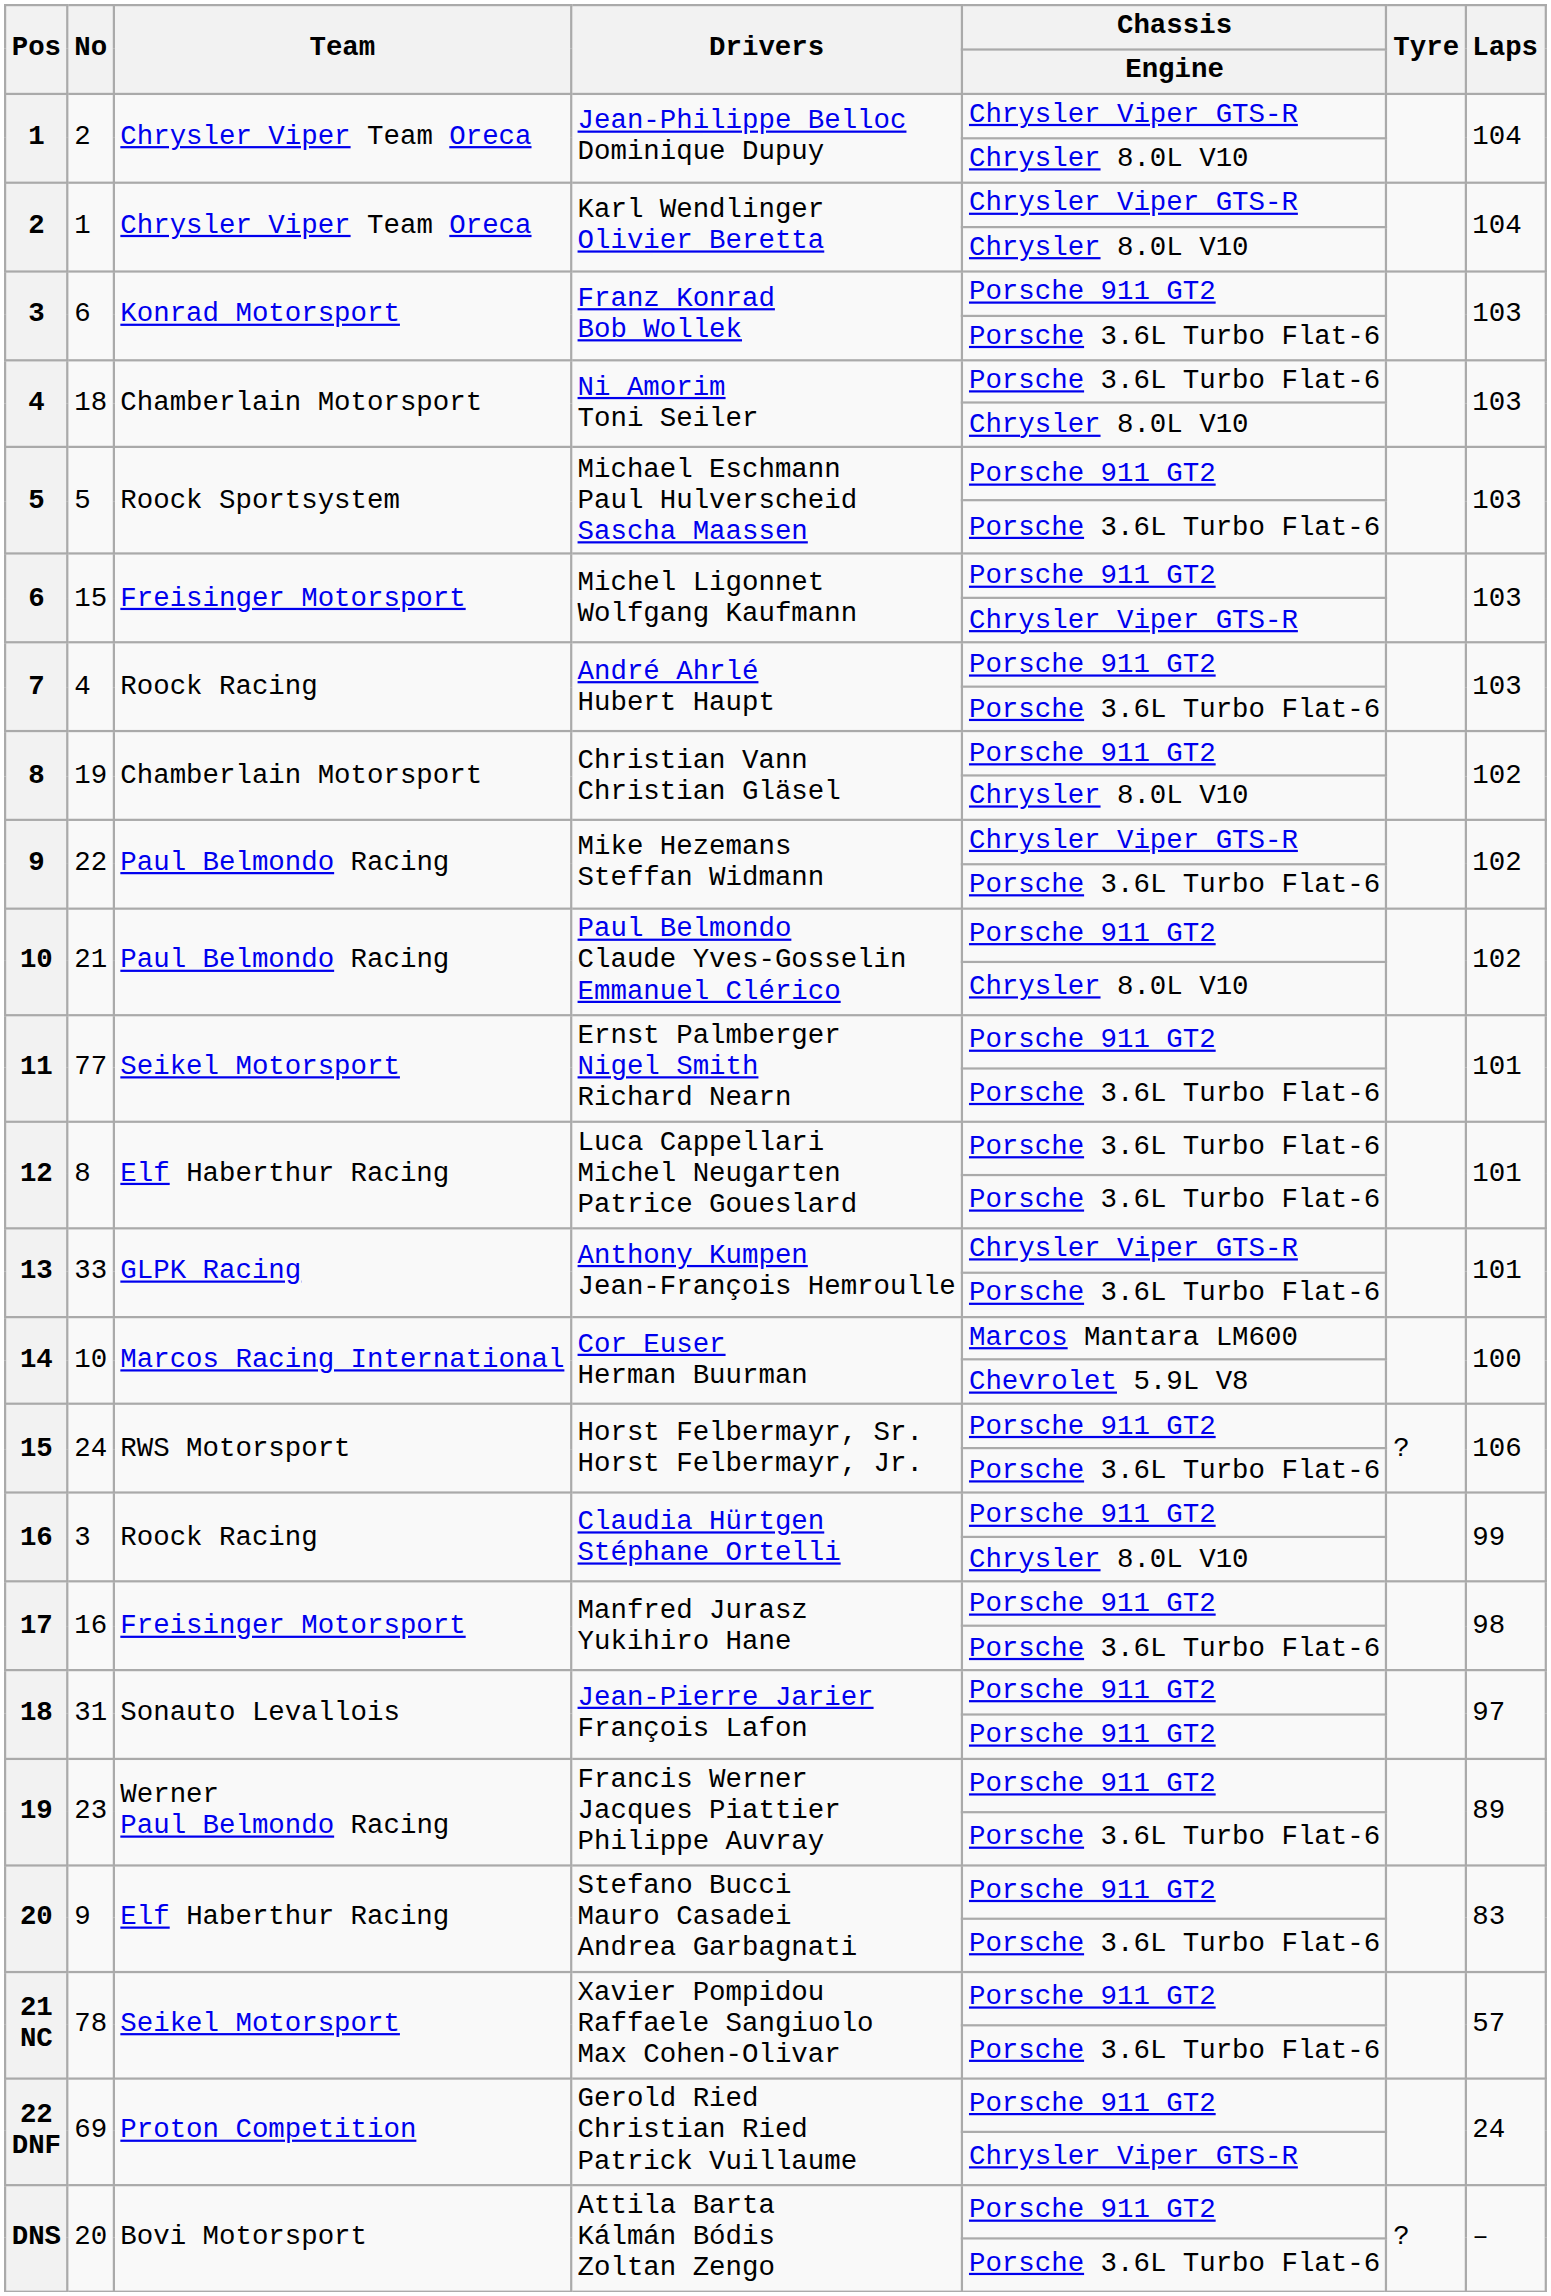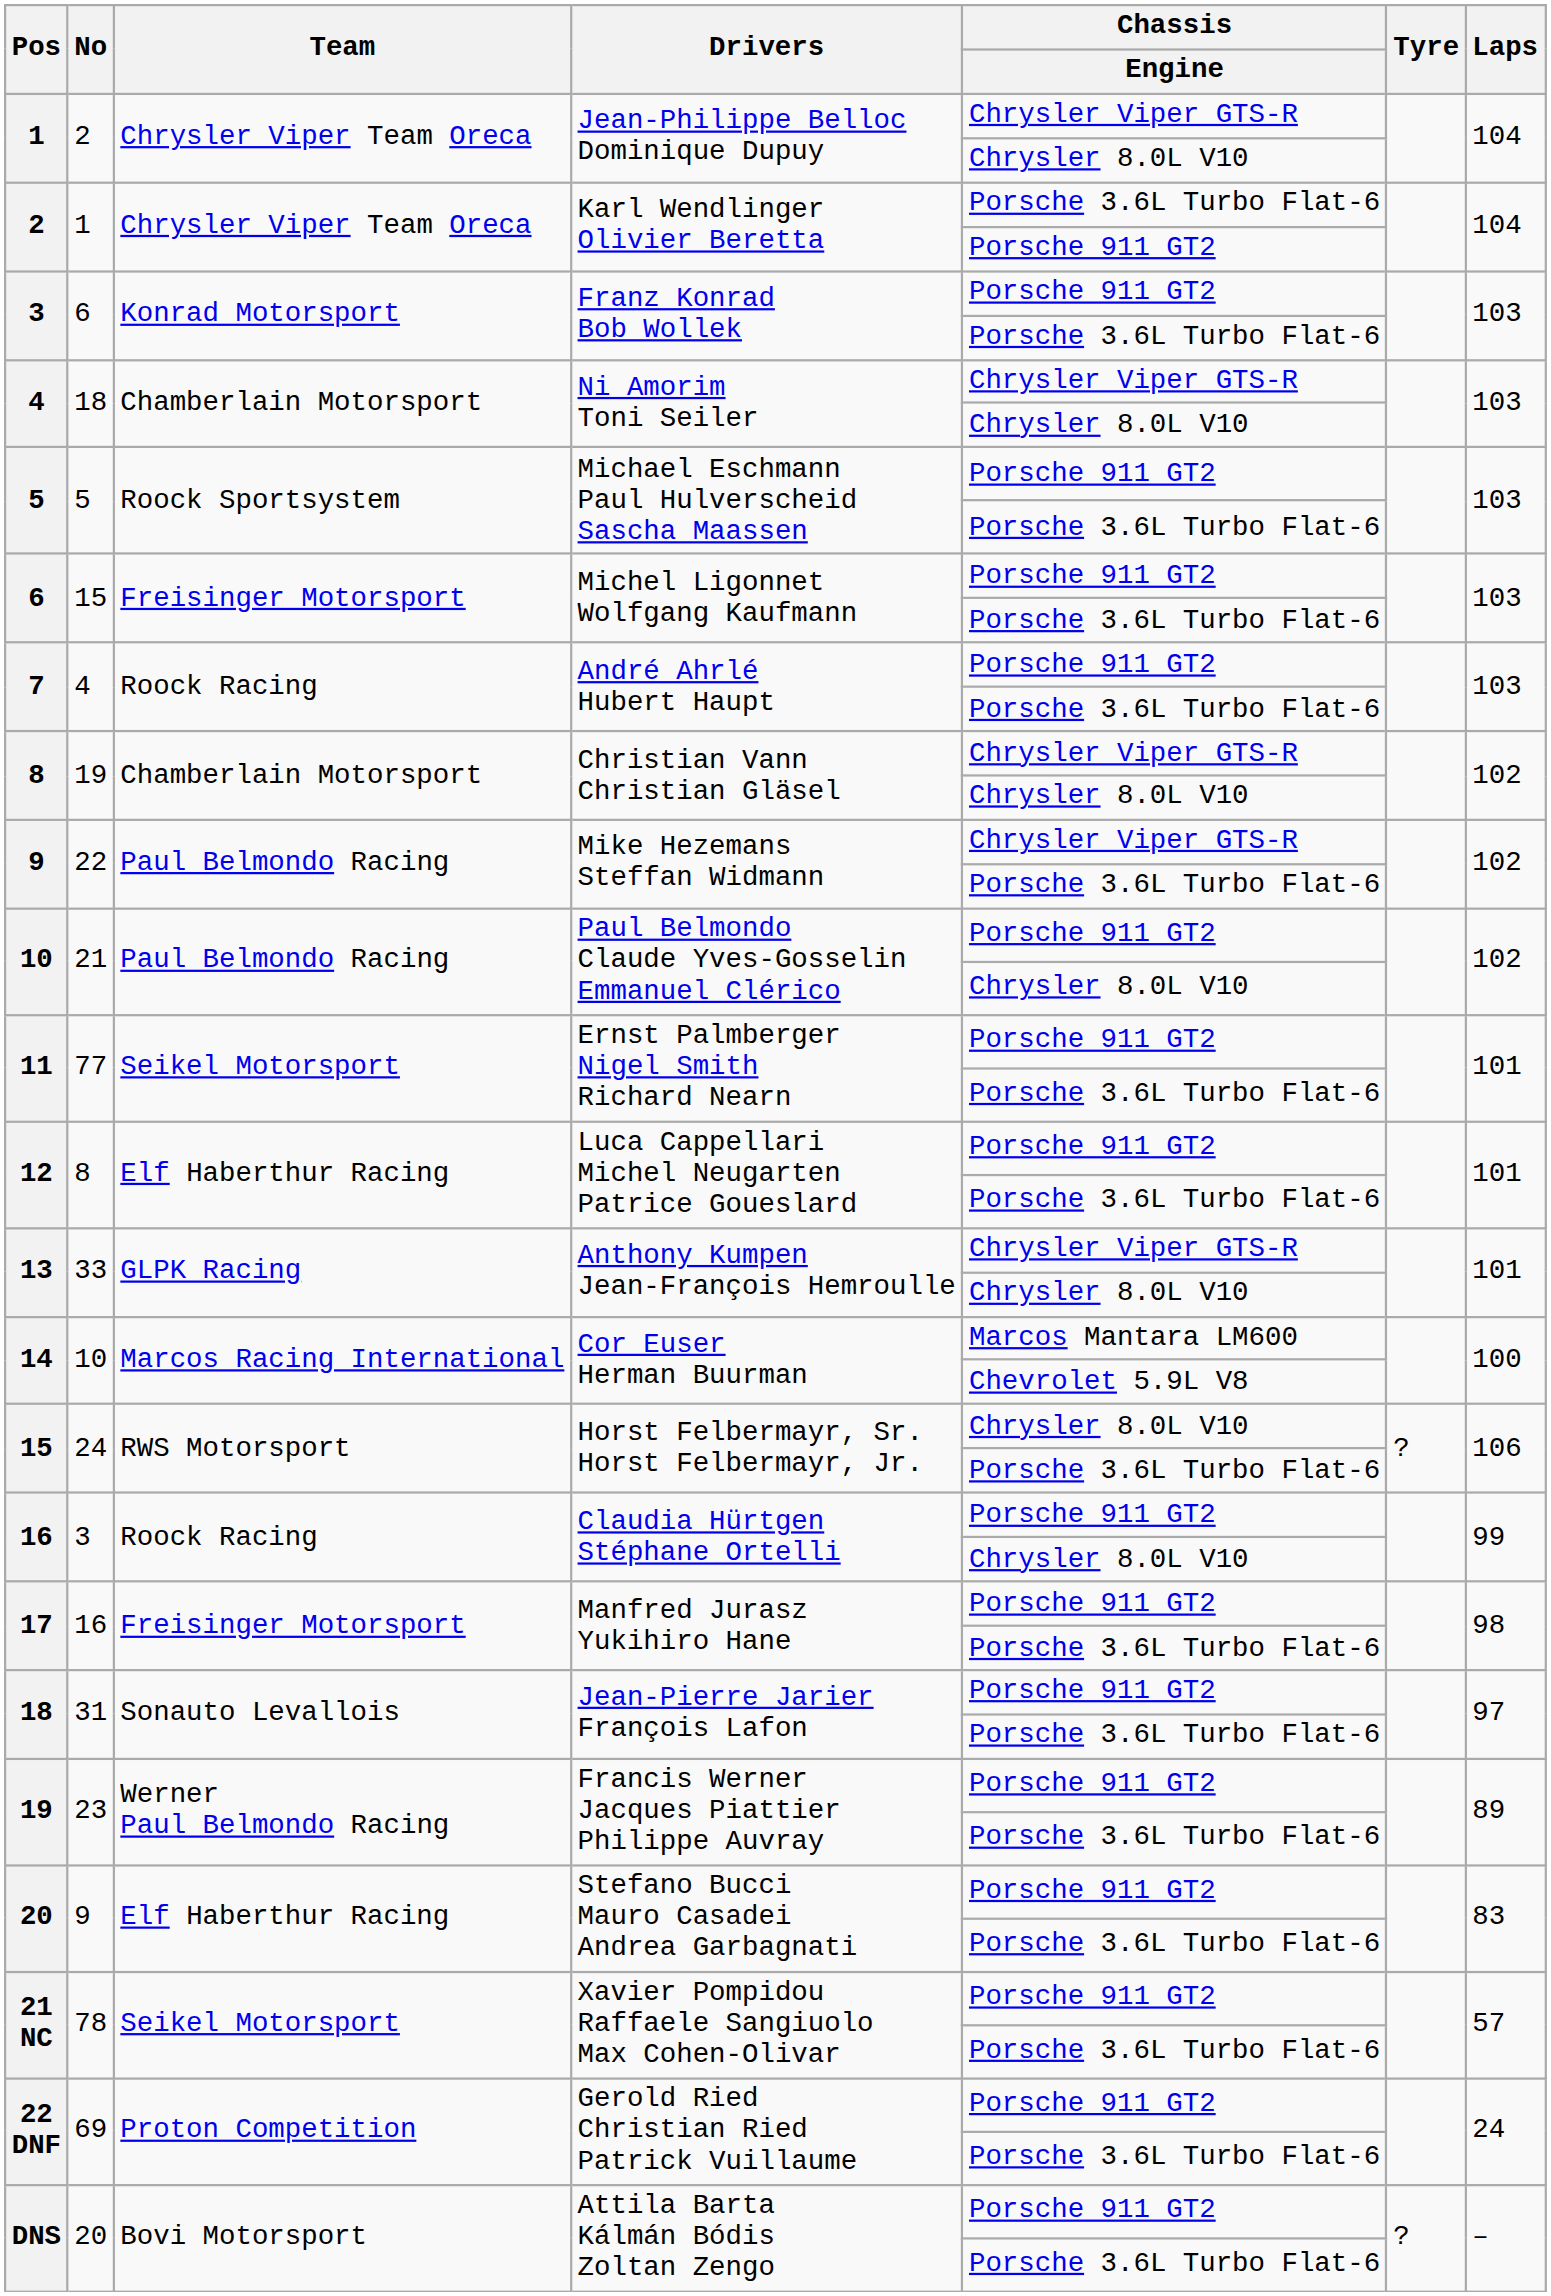(1133, 205) Chrysler Viper GTS-R -> (1175, 205) Porsche 3.6L Turbo Flat-6
(1109, 249) Chrysler 8.0L V10 -> (1092, 249) Porsche 911 GT2
(1175, 382) Porsche 3.6L Turbo Flat-6 -> (1133, 382) Chrysler Viper GTS-R
(1133, 621) Chrysler Viper GTS-R -> (1175, 621) Porsche 3.6L Turbo Flat-6
(1092, 754) Porsche 911 GT2 -> (1133, 754) Chrysler Viper GTS-R
(1175, 1148) Porsche 3.6L Turbo Flat-6 -> (1092, 1148) Porsche 911 GT2
(1175, 1294) Porsche 3.6L Turbo Flat-6 -> (1109, 1294) Chrysler 8.0L V10
(1092, 1427) Porsche 911 GT2 -> (1109, 1427) Chrysler 8.0L V10
(1092, 1737) Porsche 911 GT2 -> (1175, 1737) Porsche 3.6L Turbo Flat-6
(1133, 2158) Chrysler Viper GTS-R -> (1175, 2158) Porsche 3.6L Turbo Flat-6
